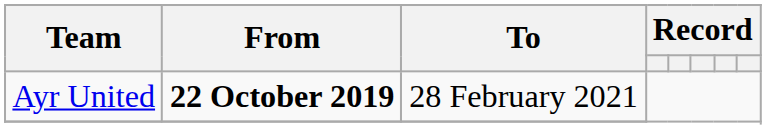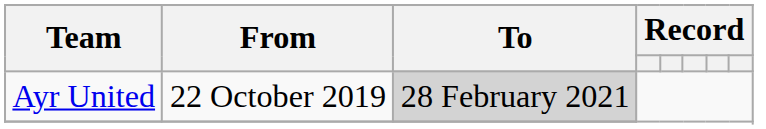(282, 95) bold -> (278, 95) normal
(524, 95) no background -> (515, 95) lightgrey background
